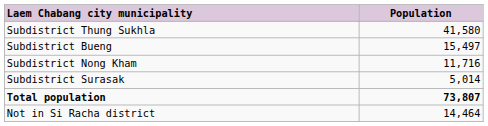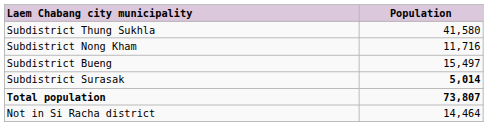rows swapped: (59, 47) <-> (72, 63)
(465, 80) normal -> (465, 80) bold
